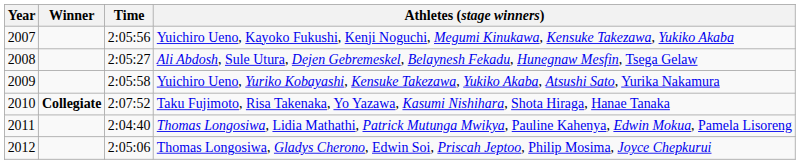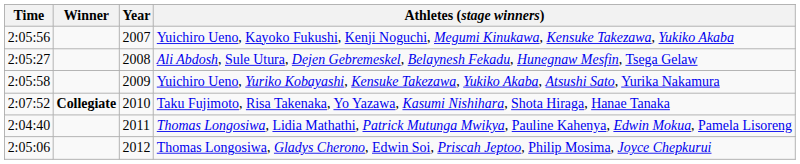columns swapped: (22, 15) <-> (129, 15)
